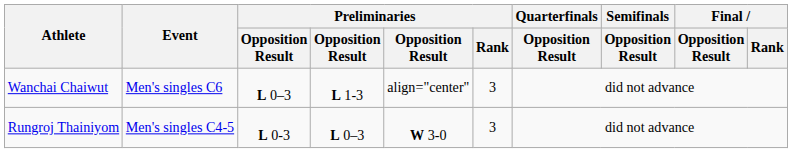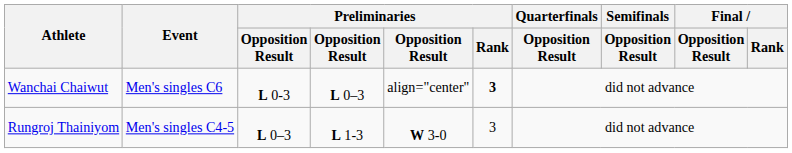(274, 96) L 0–3 -> (274, 96) L 0-3
(347, 96) L 1-3 -> (347, 96) L 0–3
(492, 88) normal -> (492, 88) bold
(274, 136) L 0-3 -> (274, 136) L 0–3
(347, 136) L 0–3 -> (347, 136) L 1-3
